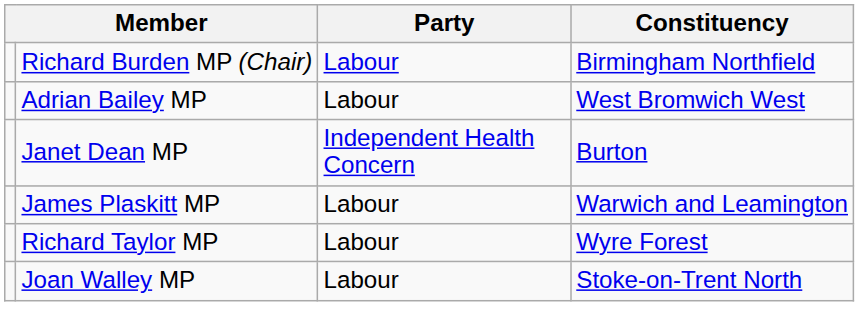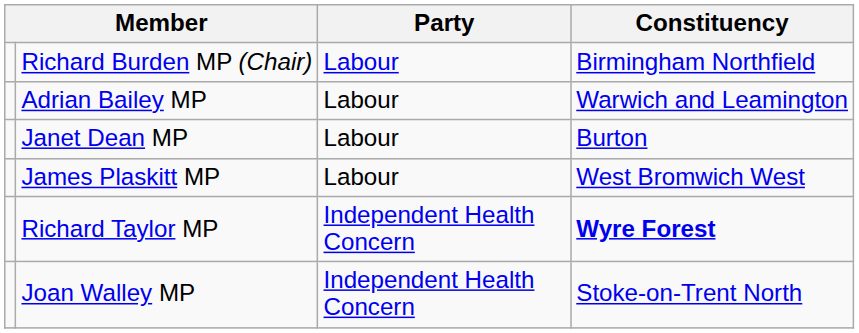(691, 100) West Bromwich West -> (712, 100) Warwich and Leamington
(429, 152) Independent Health Concern -> (361, 138) Labour
(712, 204) Warwich and Leamington -> (691, 176) West Bromwich West
(361, 242) Labour -> (429, 228) Independent Health Concern
(642, 242) normal -> (646, 228) bold
(361, 280) Labour -> (429, 294) Independent Health Concern
